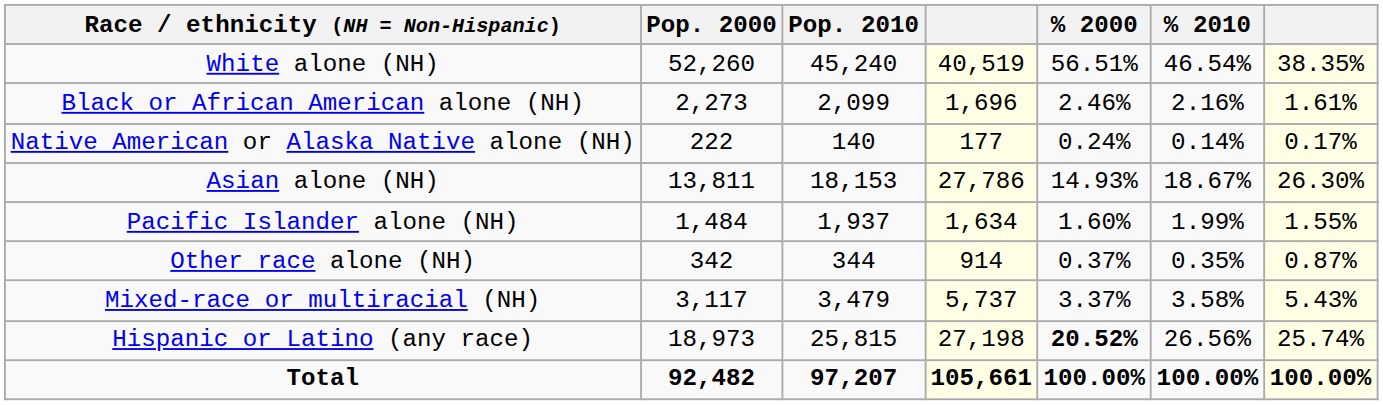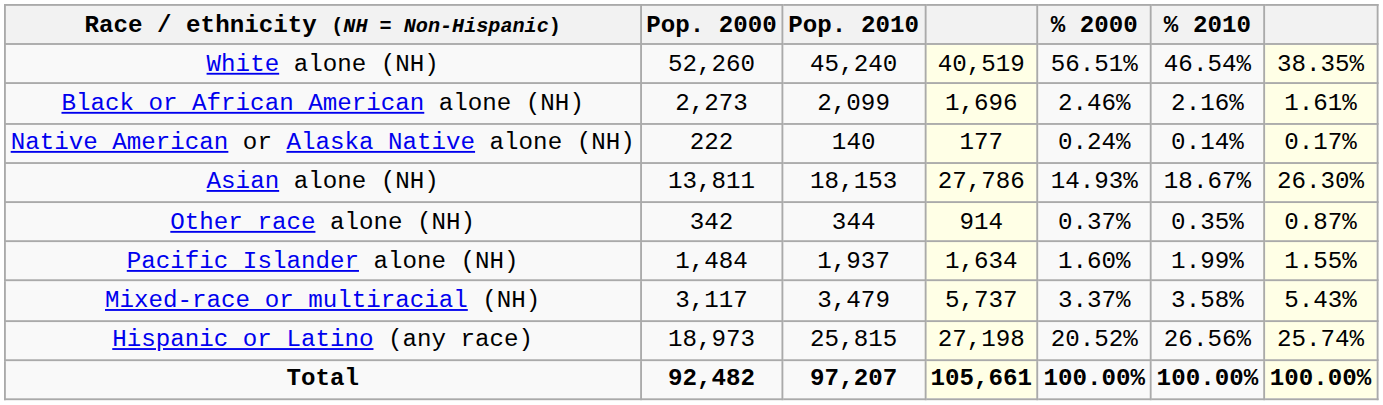rows swapped: (323, 222) <-> (323, 261)
(1094, 340) bold -> (1094, 340) normal
